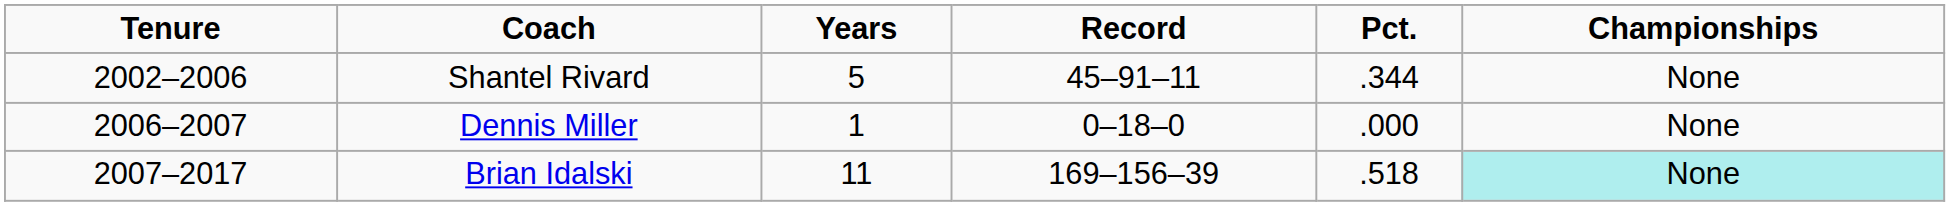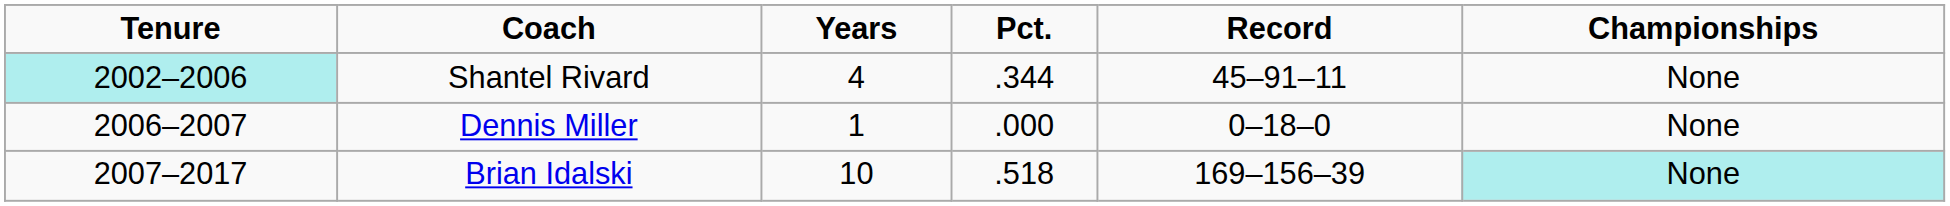columns swapped: (1134, 28) <-> (1389, 28)
(171, 77) no background -> (171, 77) paleturquoise background
(856, 77) 5 -> (856, 77) 4
(856, 175) 11 -> (856, 175) 10
